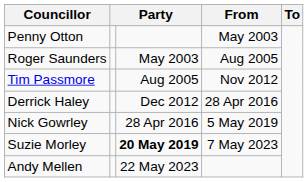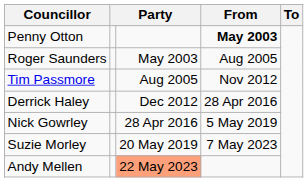(248, 36) normal -> (247, 36) bold
(159, 144) bold -> (158, 144) normal
(159, 166) no background -> (158, 166) lightsalmon background
